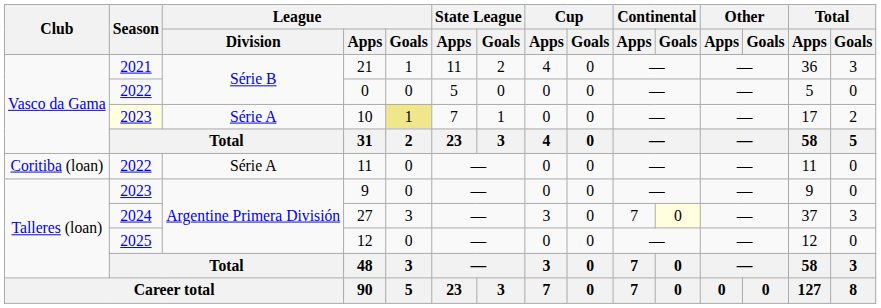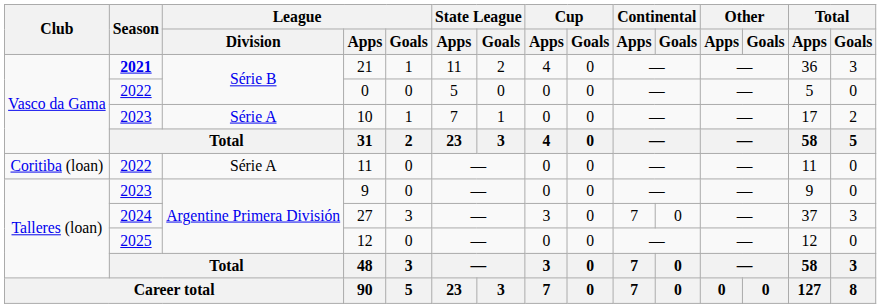(136, 66) normal -> (136, 66) bold
(136, 116) lightyellow background -> (136, 116) no background
(409, 116) khaki background -> (409, 116) no background
(678, 215) lightyellow background -> (678, 215) no background
